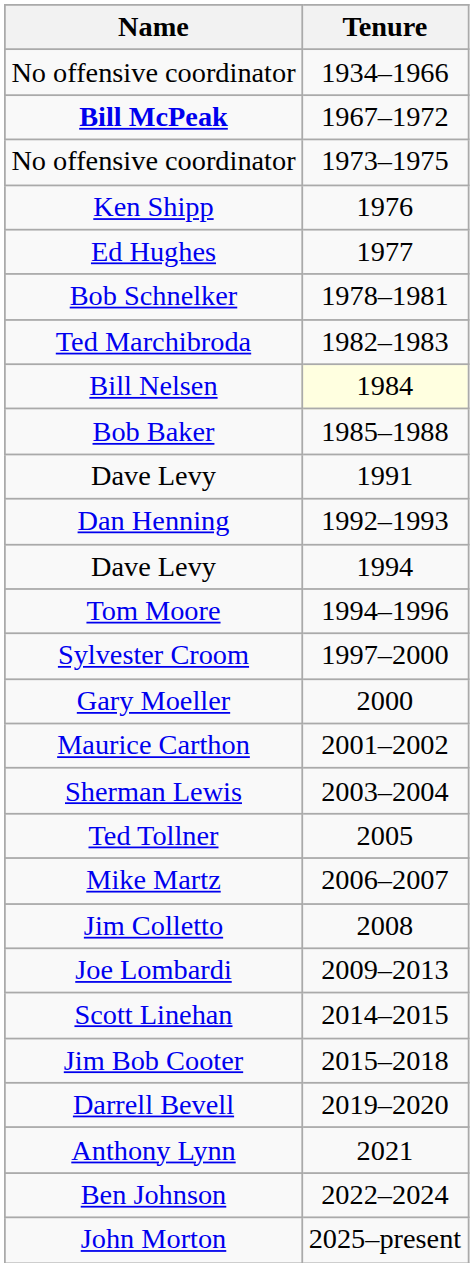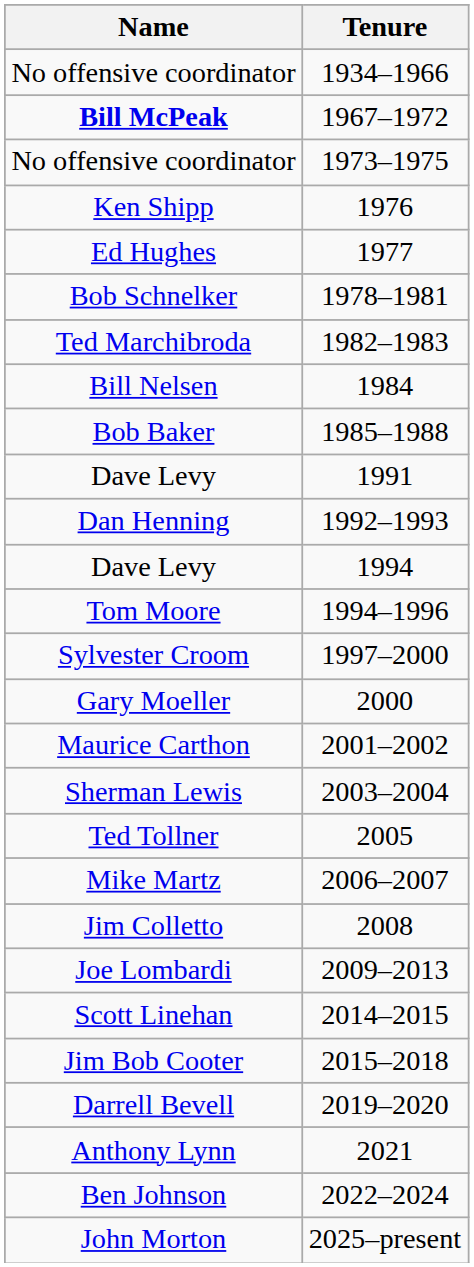(385, 386) lightyellow background -> (385, 386) no background
